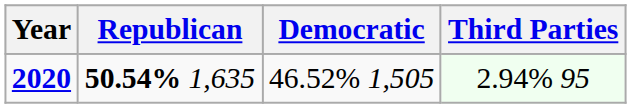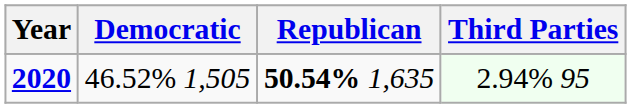columns swapped: (170, 29) <-> (352, 29)
